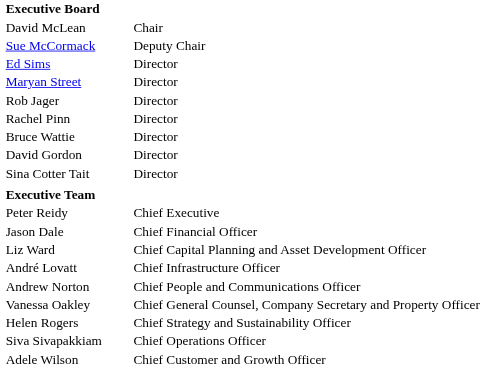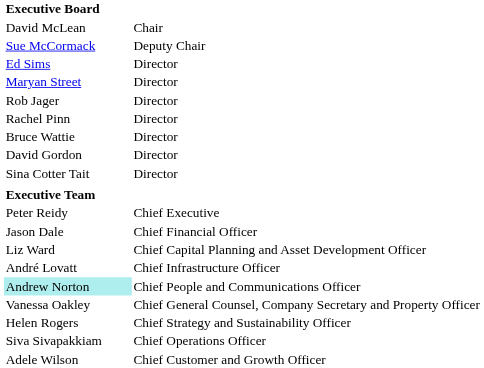(48, 286) no background -> (48, 286) paleturquoise background
